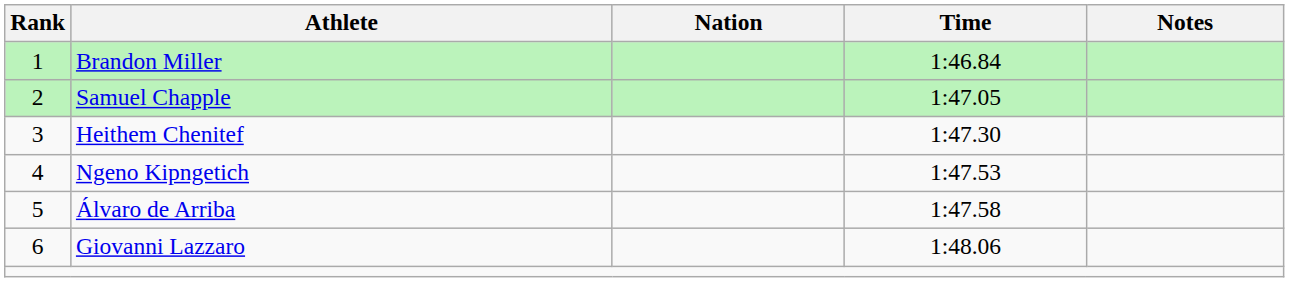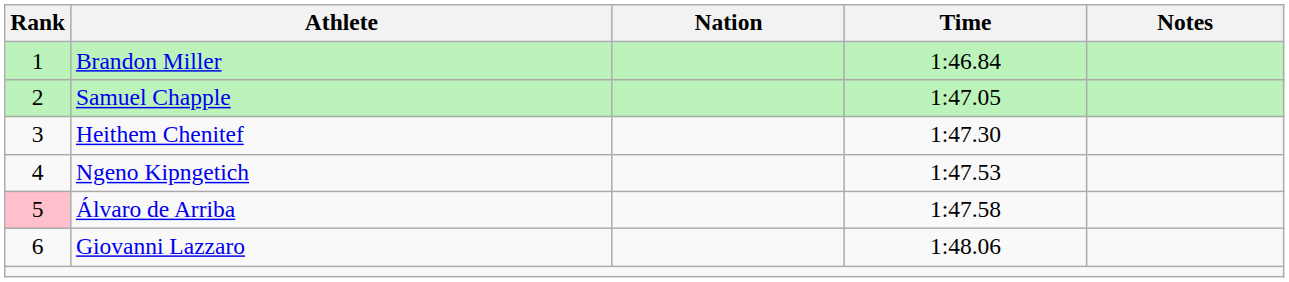(38, 209) no background -> (38, 209) pink background
